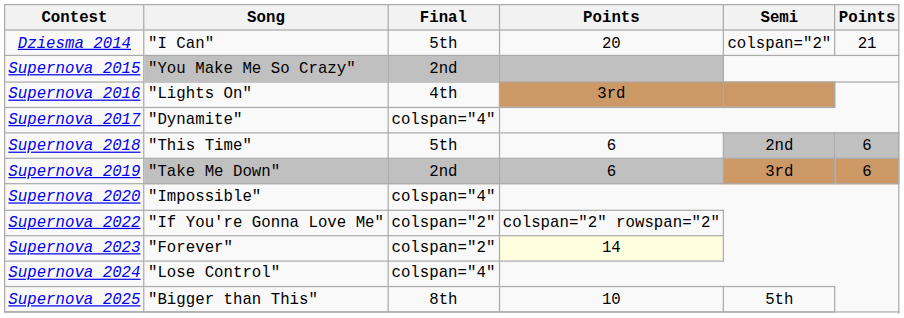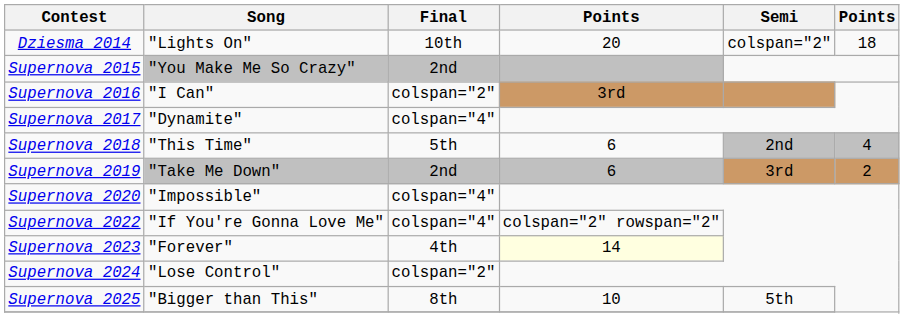(181, 43) "I Can" -> (200, 43) "Lights On"
(443, 43) 5th -> (443, 43) 10th
(867, 43) 21 -> (867, 43) 18
(200, 94) "Lights On" -> (181, 94) "I Can"
(443, 94) 4th -> (443, 94) colspan="2"
(867, 146) 6 -> (867, 146) 4
(867, 171) 6 -> (867, 171) 2
(443, 223) colspan="2" -> (443, 223) colspan="4"
(443, 248) colspan="2" -> (443, 248) 4th
(443, 274) colspan="4" -> (443, 274) colspan="2"
